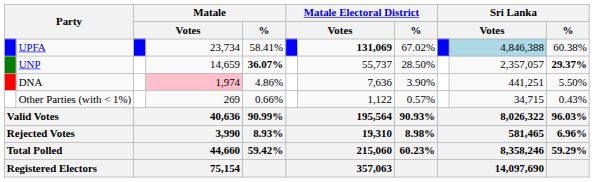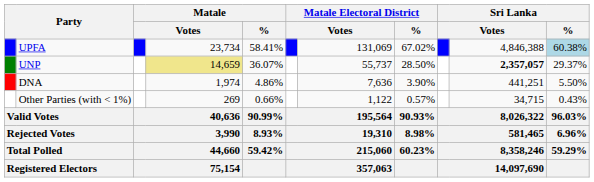(374, 47) bold -> (374, 47) normal
(522, 47) lightblue background -> (522, 47) no background
(570, 47) no background -> (570, 47) lightblue background
(225, 64) no background -> (225, 64) khaki background
(265, 64) bold -> (266, 64) normal
(522, 64) normal -> (522, 64) bold
(569, 64) bold -> (570, 64) normal
(228, 82) pink background -> (228, 82) no background
